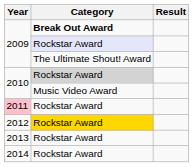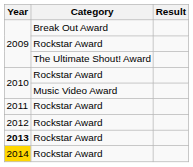(73, 28) bold -> (71, 28) normal
(68, 43) lavender background -> (68, 43) no background
(68, 75) lightgrey background -> (68, 75) no background
(17, 106) pink background -> (17, 106) no background
(68, 122) gold background -> (68, 122) no background
(18, 138) normal -> (18, 138) bold
(18, 153) no background -> (18, 153) gold background
